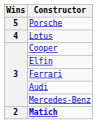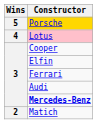(46, 24) no background -> (46, 24) gold background
(41, 37) no background -> (41, 37) pink background
(60, 100) normal -> (60, 100) bold
(43, 113) bold -> (43, 113) normal
